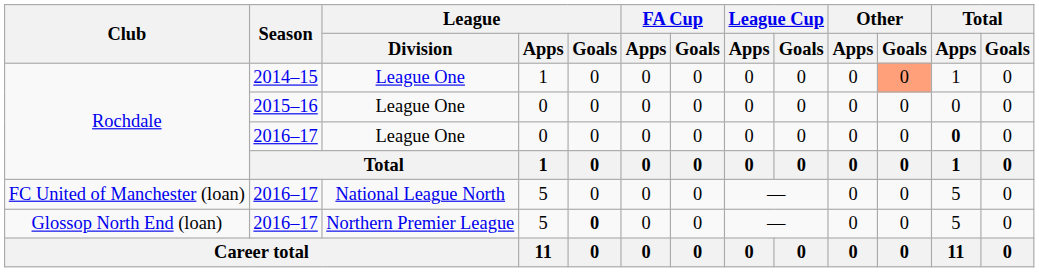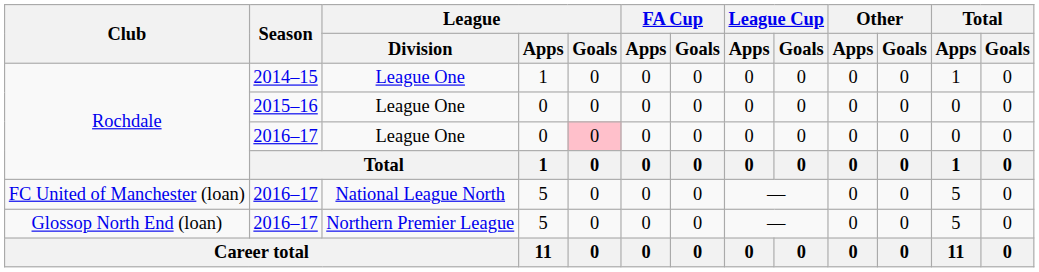(904, 77) lightsalmon background -> (904, 77) no background
(595, 135) no background -> (595, 135) pink background
(956, 135) bold -> (956, 135) normal
(595, 223) bold -> (595, 223) normal
